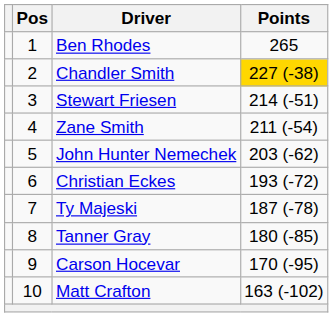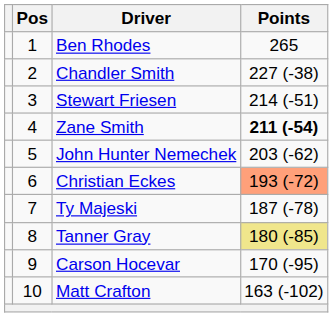(284, 73) gold background -> (284, 73) no background
(284, 127) normal -> (284, 127) bold
(284, 181) no background -> (284, 181) lightsalmon background
(284, 236) no background -> (284, 236) khaki background
